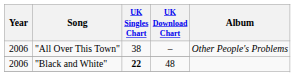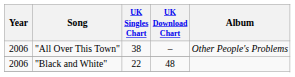(136, 64) bold -> (136, 64) normal
